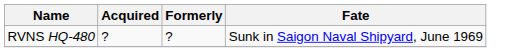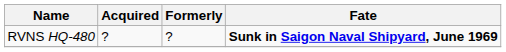(356, 36) normal -> (363, 36) bold
